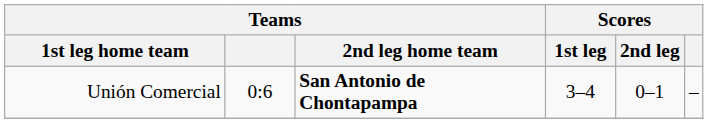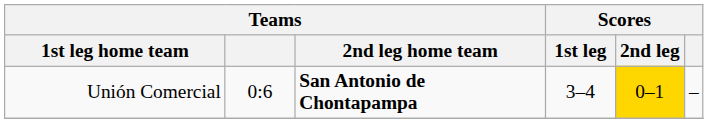(650, 92) no background -> (650, 92) gold background
